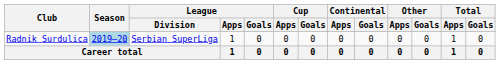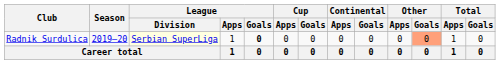(110, 39) lightblue background -> (110, 39) no background
(175, 39) no background -> (175, 39) lightyellow background
(259, 39) normal -> (259, 39) bold
(427, 39) no background -> (427, 39) lightsalmon background
